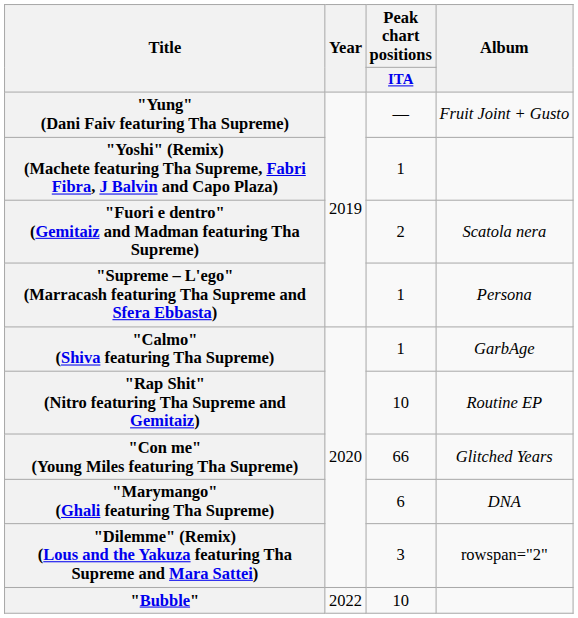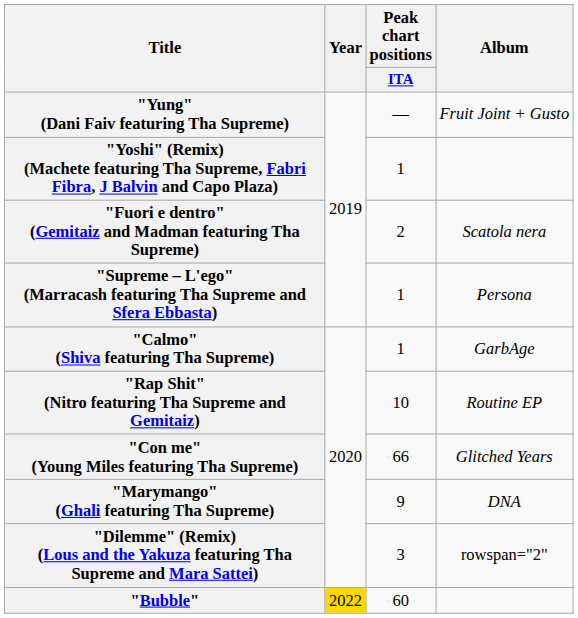(401, 501) 6 -> (401, 501) 9
(346, 600) no background -> (346, 600) gold background
(401, 600) 10 -> (401, 600) 60
